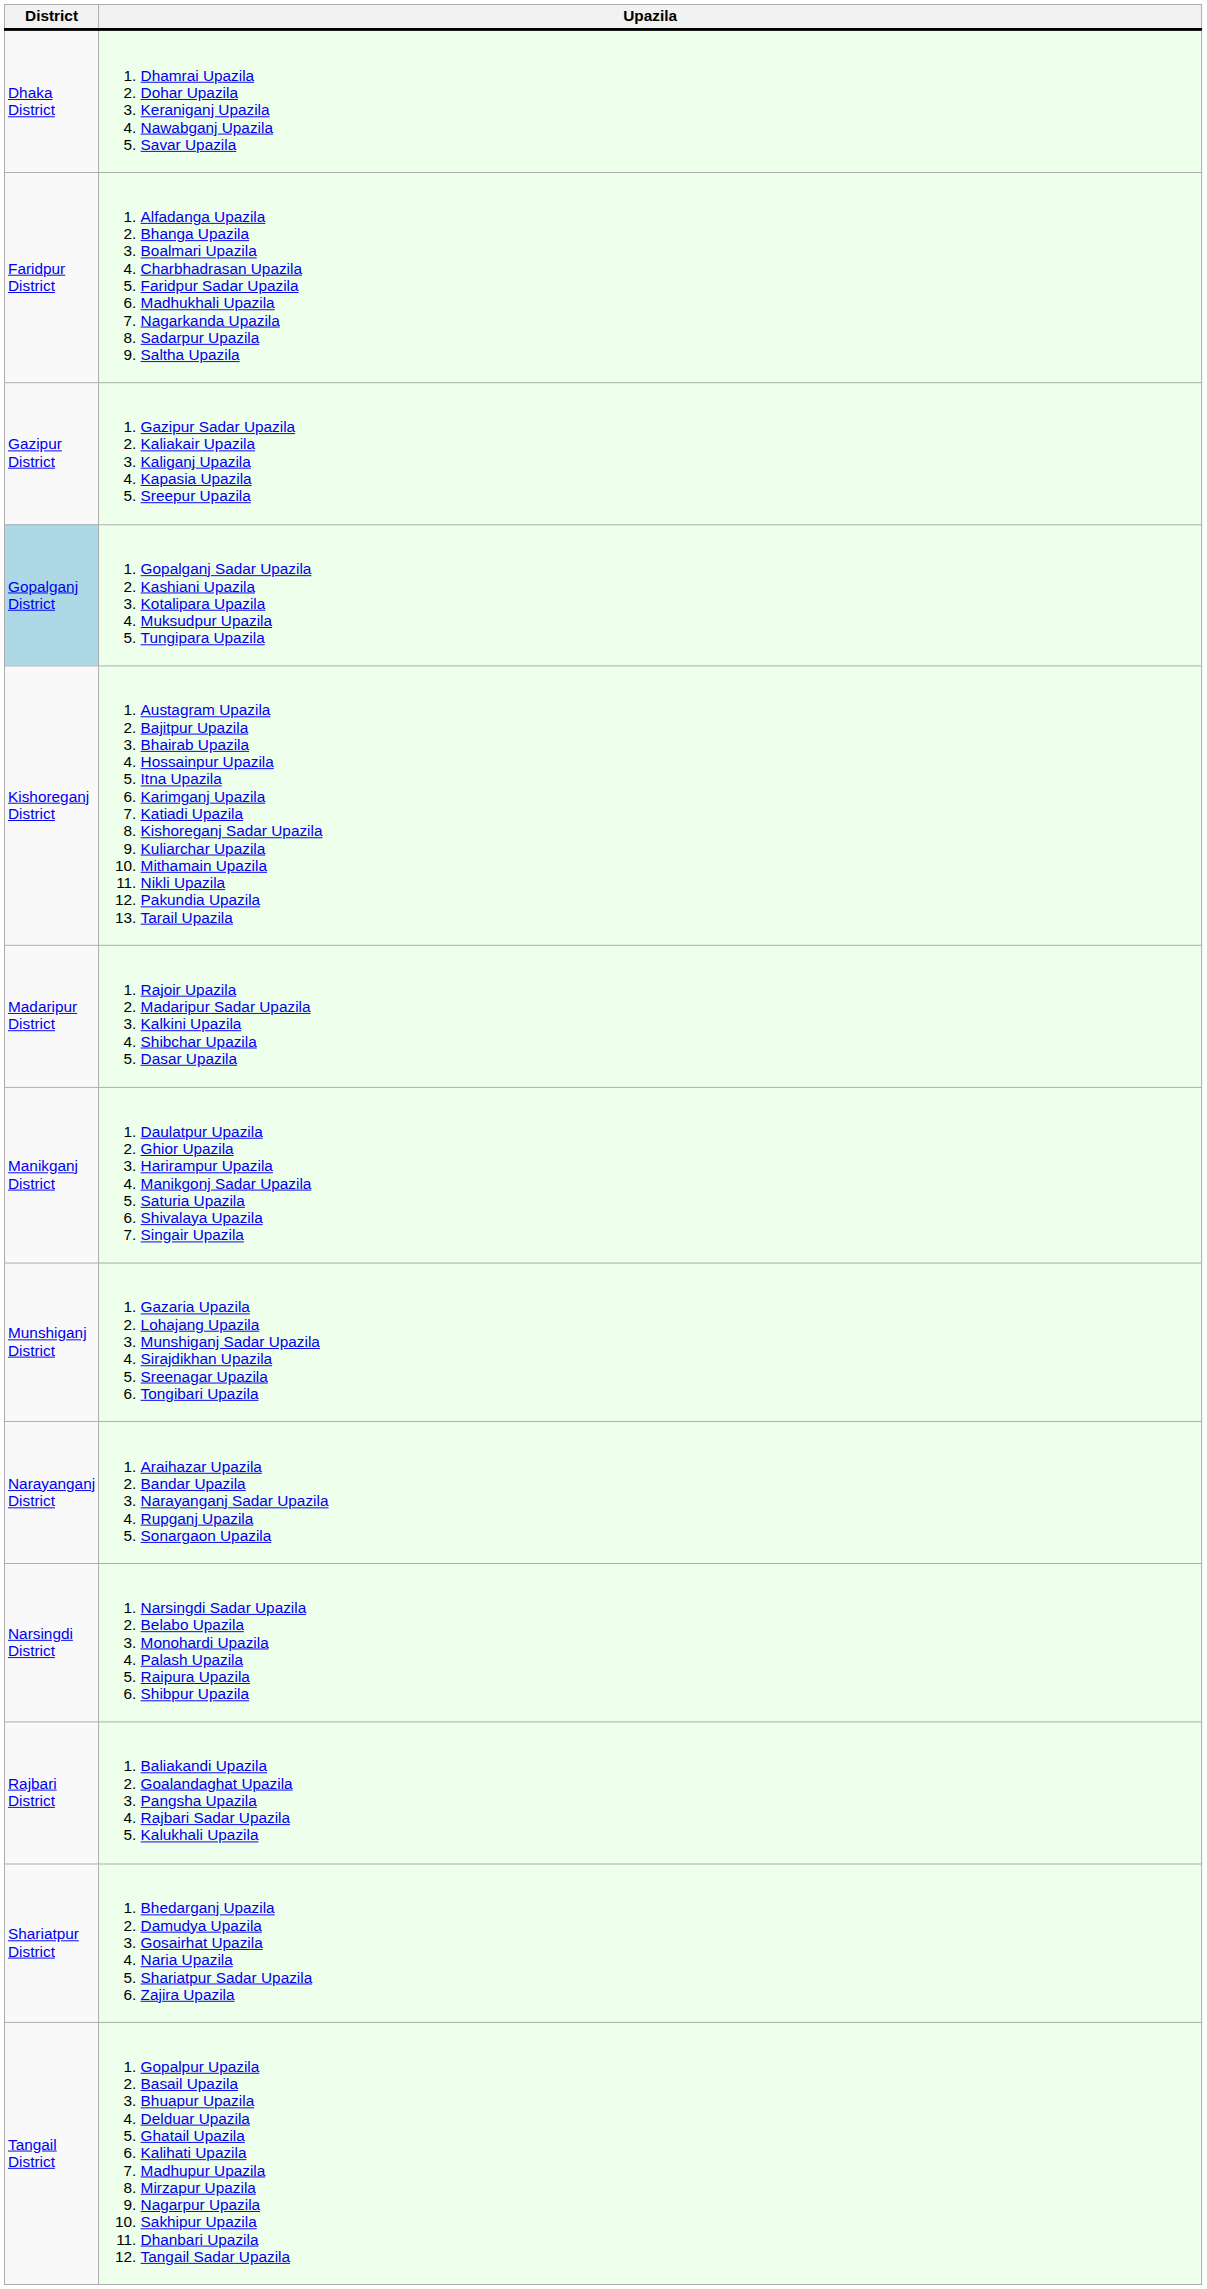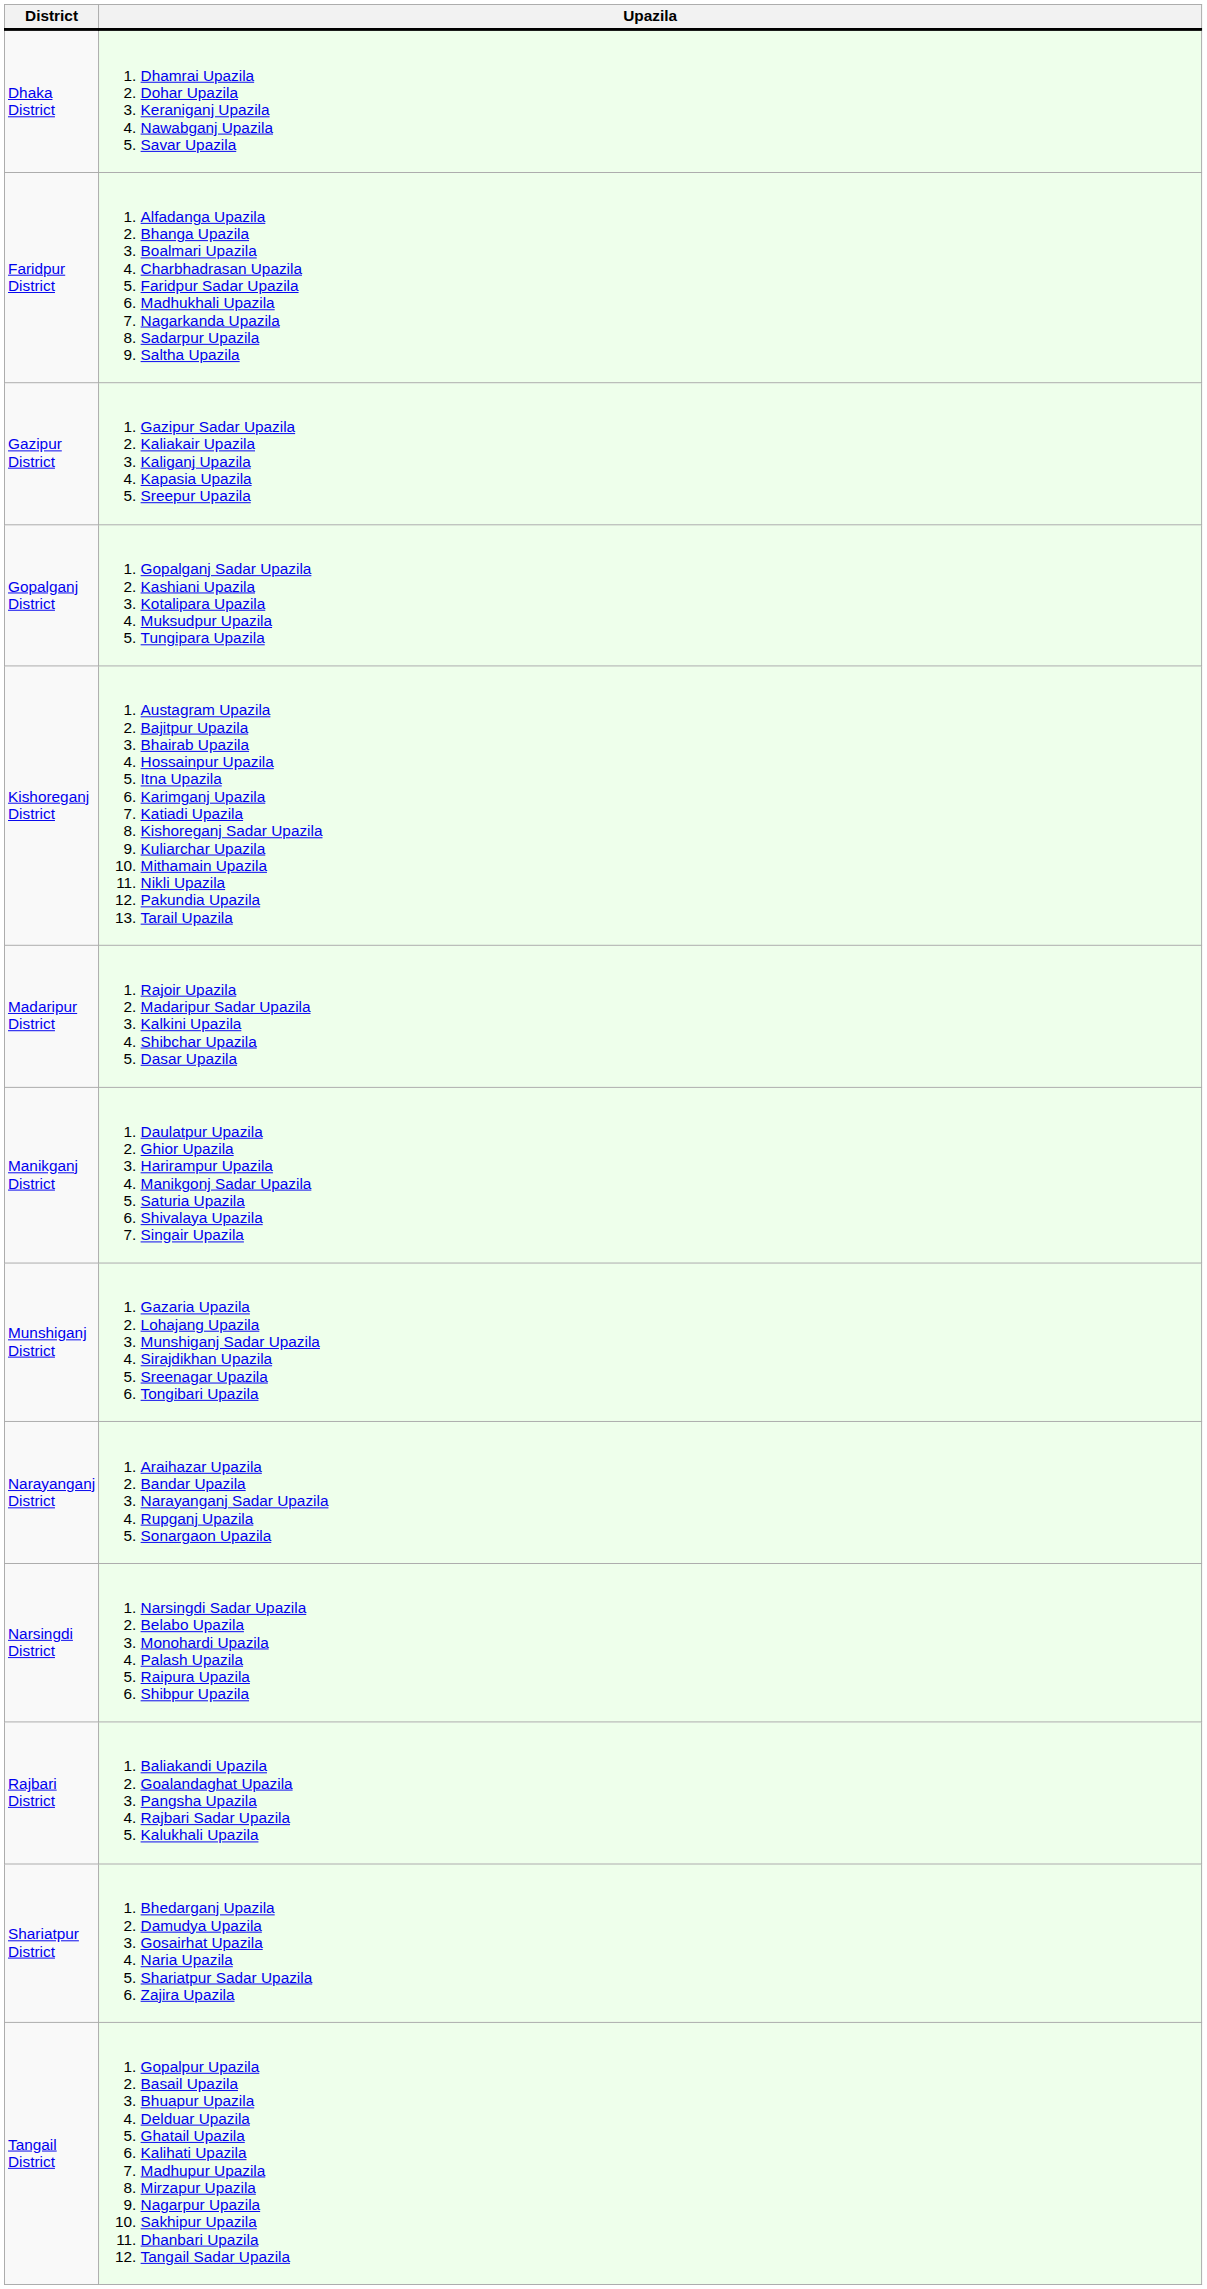(43, 595) lightblue background -> (43, 595) no background
